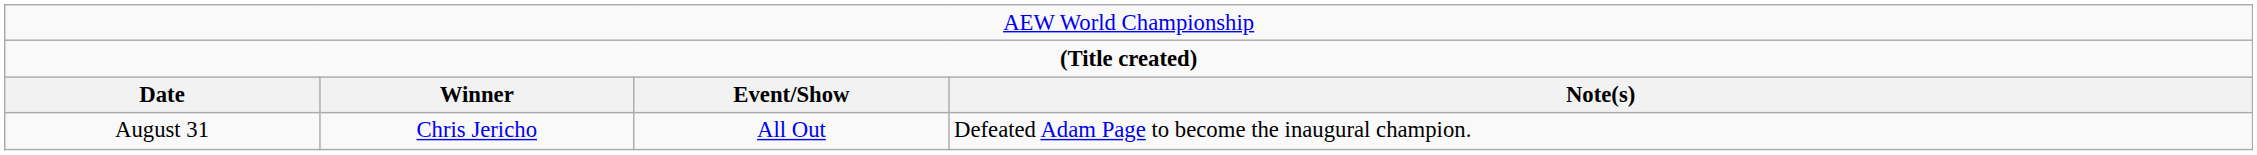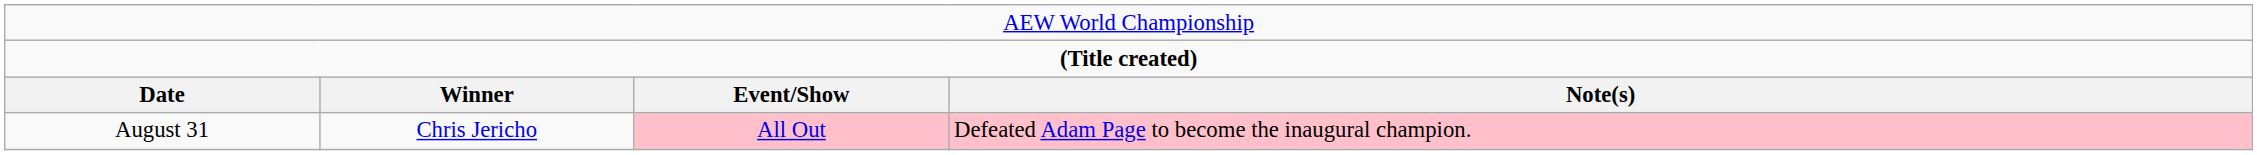(791, 130) no background -> (791, 130) pink background
(1213, 130) no background -> (1213, 130) pink background
